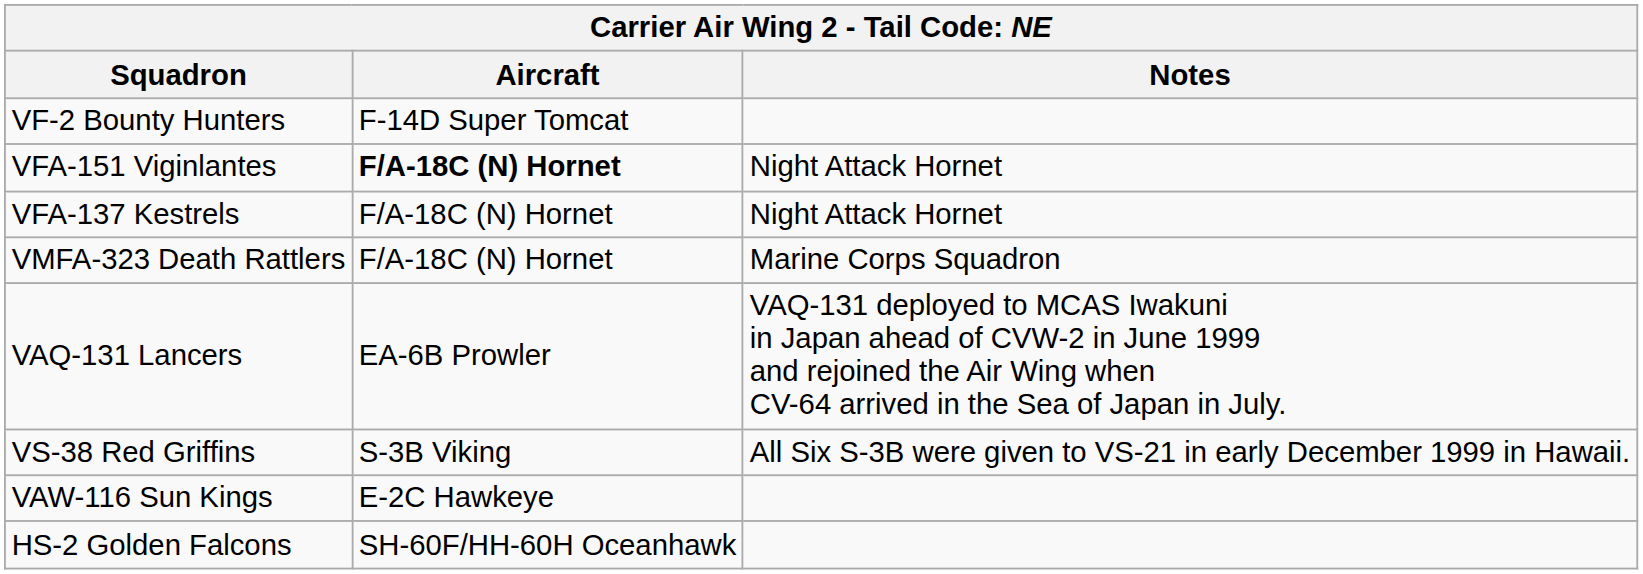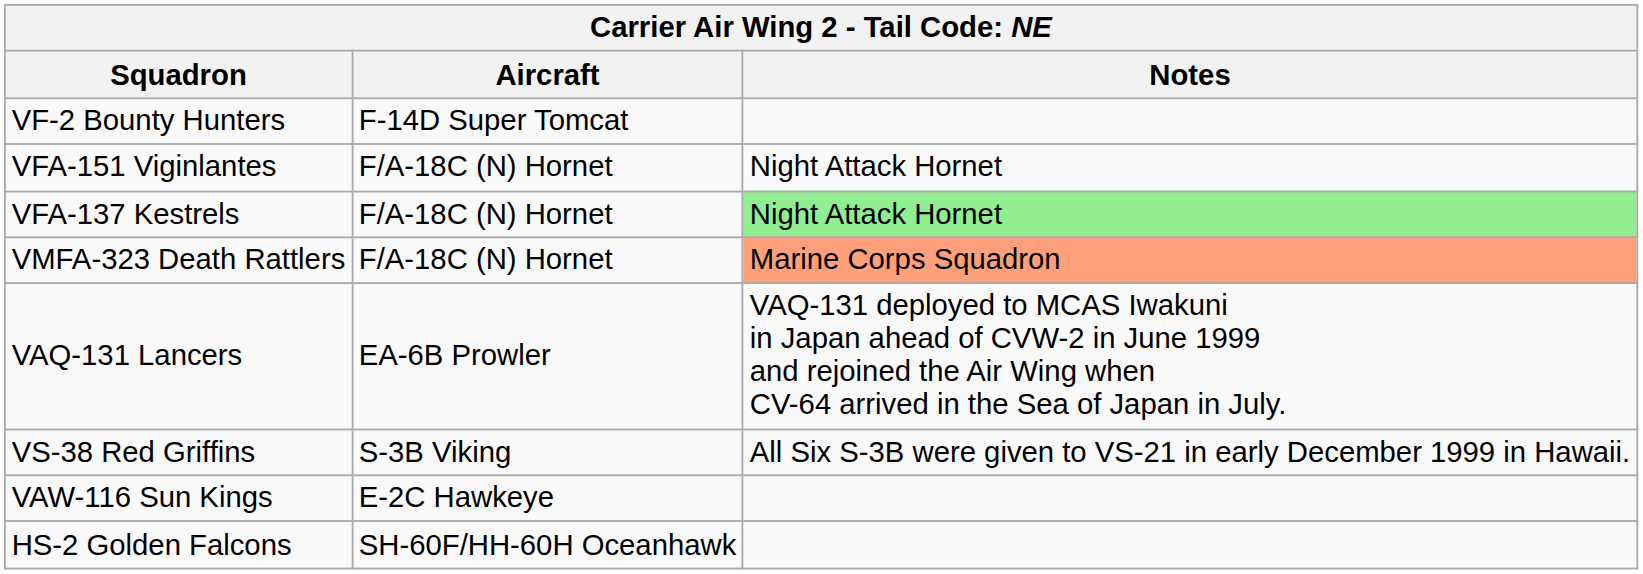(490, 167) bold -> (486, 167) normal
(876, 213) no background -> (876, 213) lightgreen background
(905, 259) no background -> (905, 259) lightsalmon background
